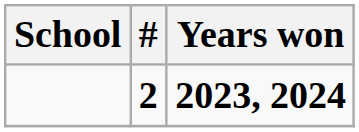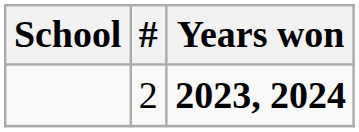(148, 94) bold -> (148, 94) normal
